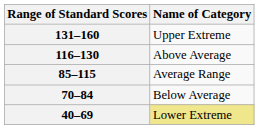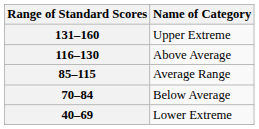(192, 114) khaki background -> (192, 114) no background
